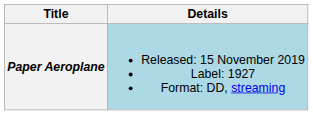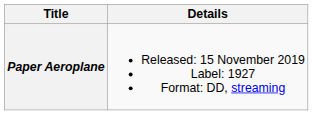(208, 74) lightblue background -> (208, 74) no background
